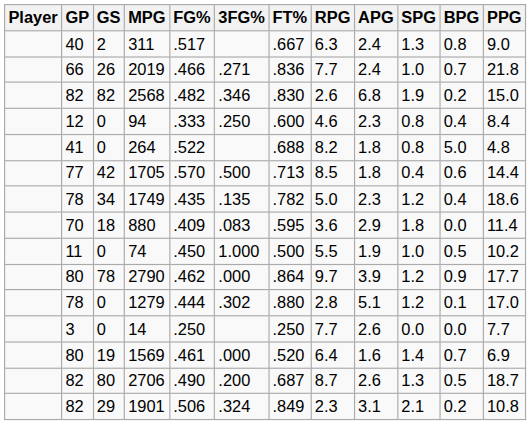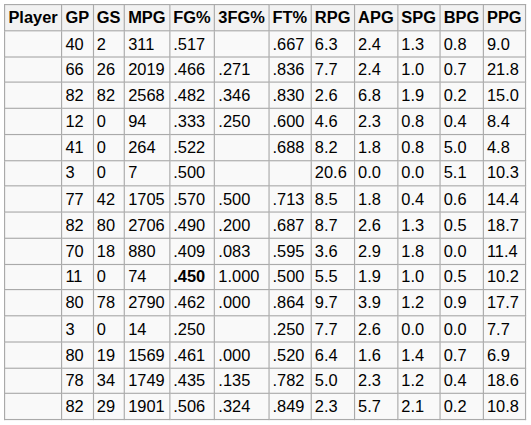+ row: (133, 174)
rows swapped: (146, 381) <-> (146, 199)
(189, 251) normal -> (189, 277) bold
- row: (146, 303)
(370, 407) 3.1 -> (370, 407) 5.7
